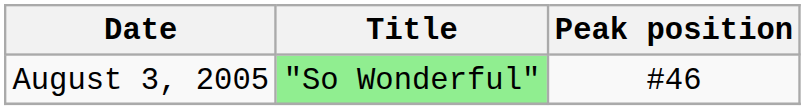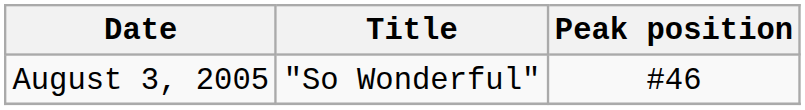(412, 80) lightgreen background -> (412, 80) no background
